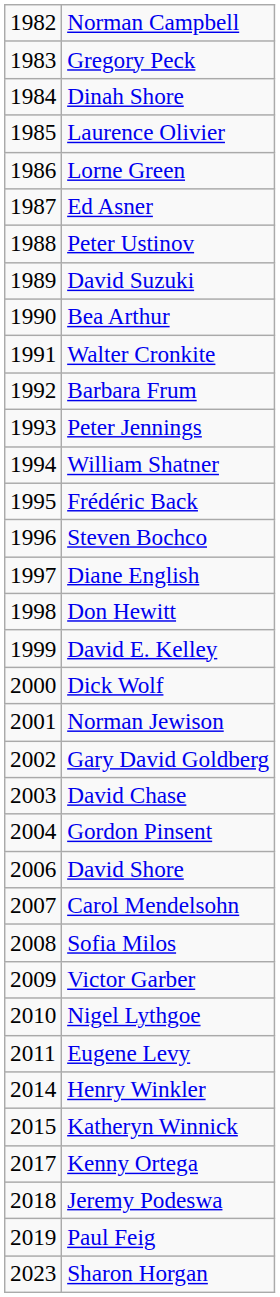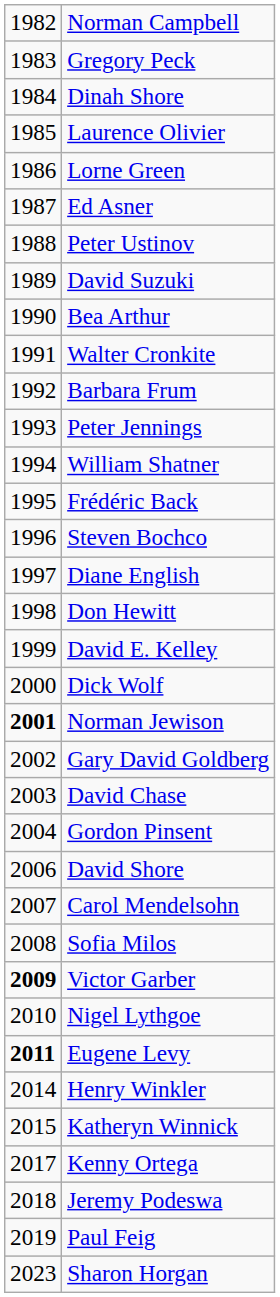(33, 721) normal -> (33, 721) bold
(33, 979) normal -> (33, 979) bold
(33, 1053) normal -> (33, 1053) bold
